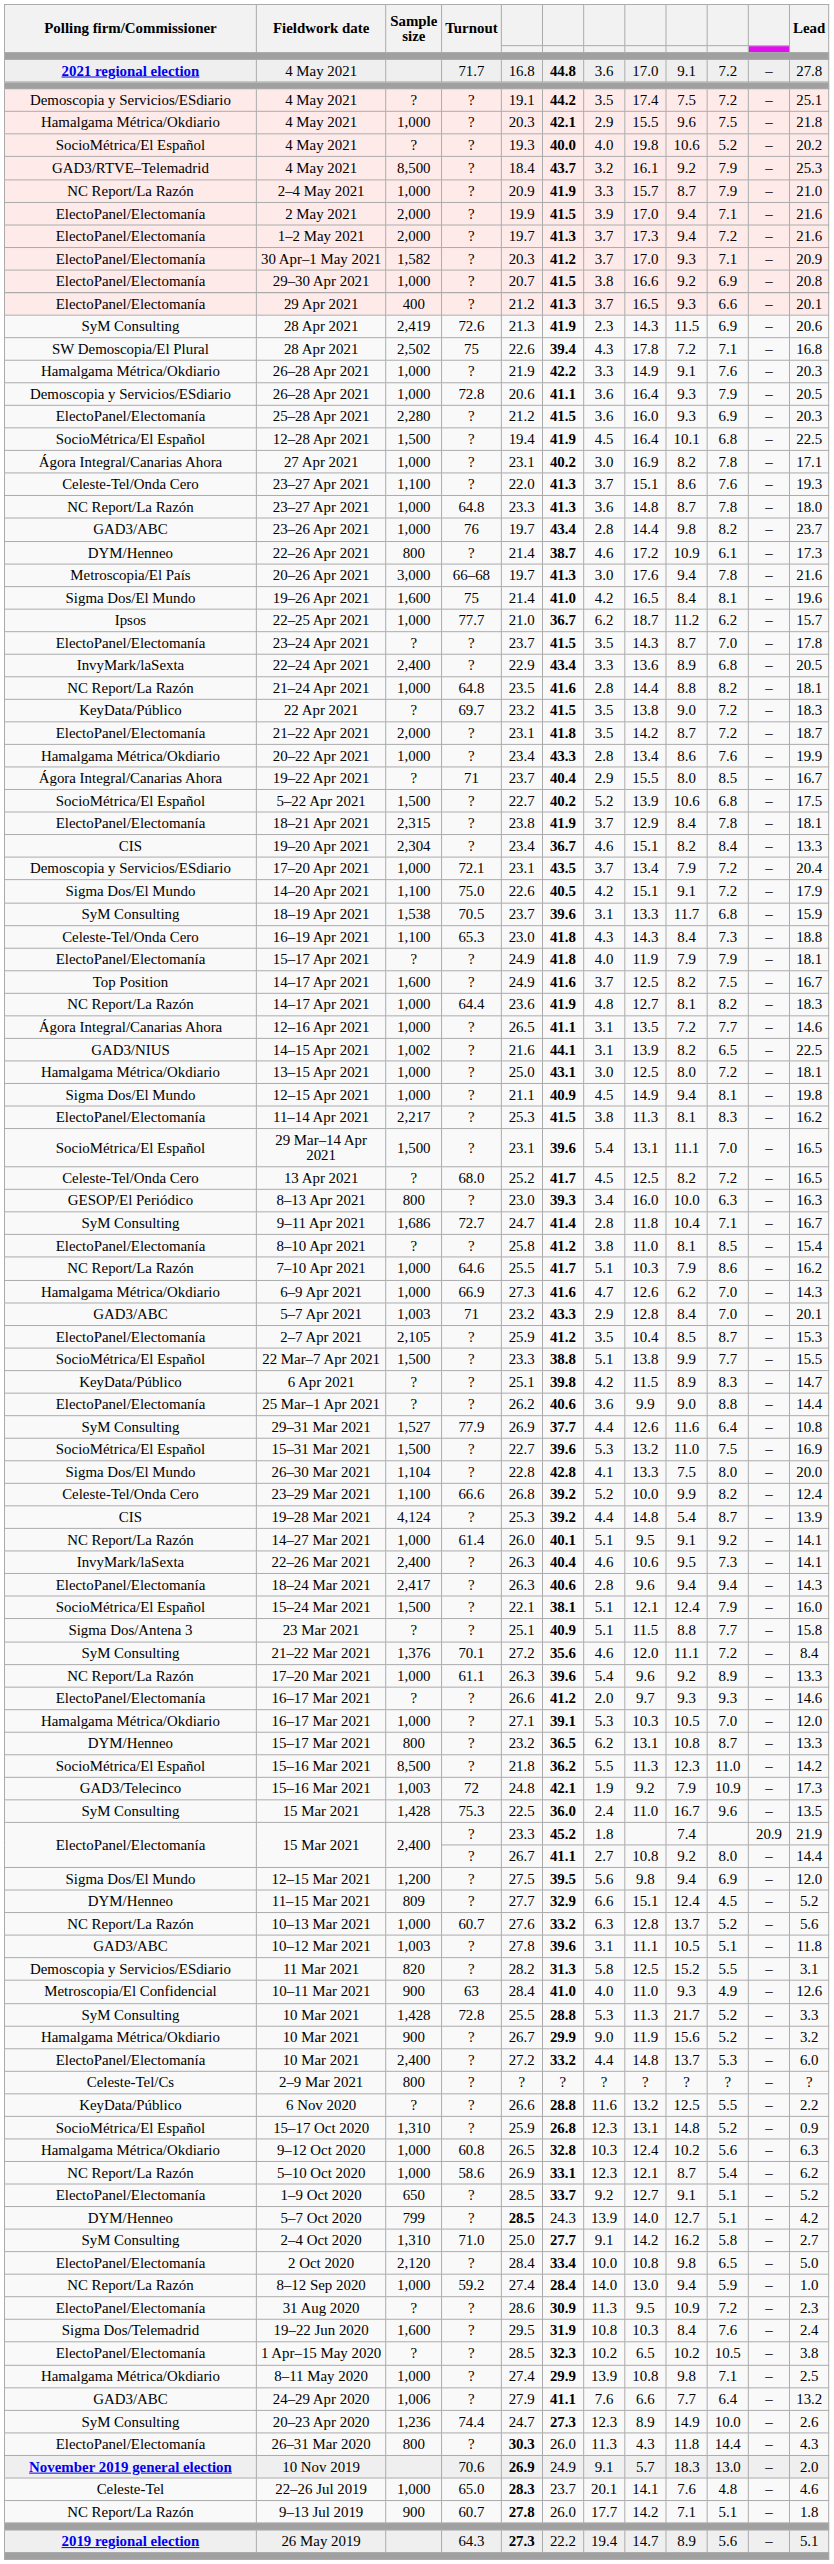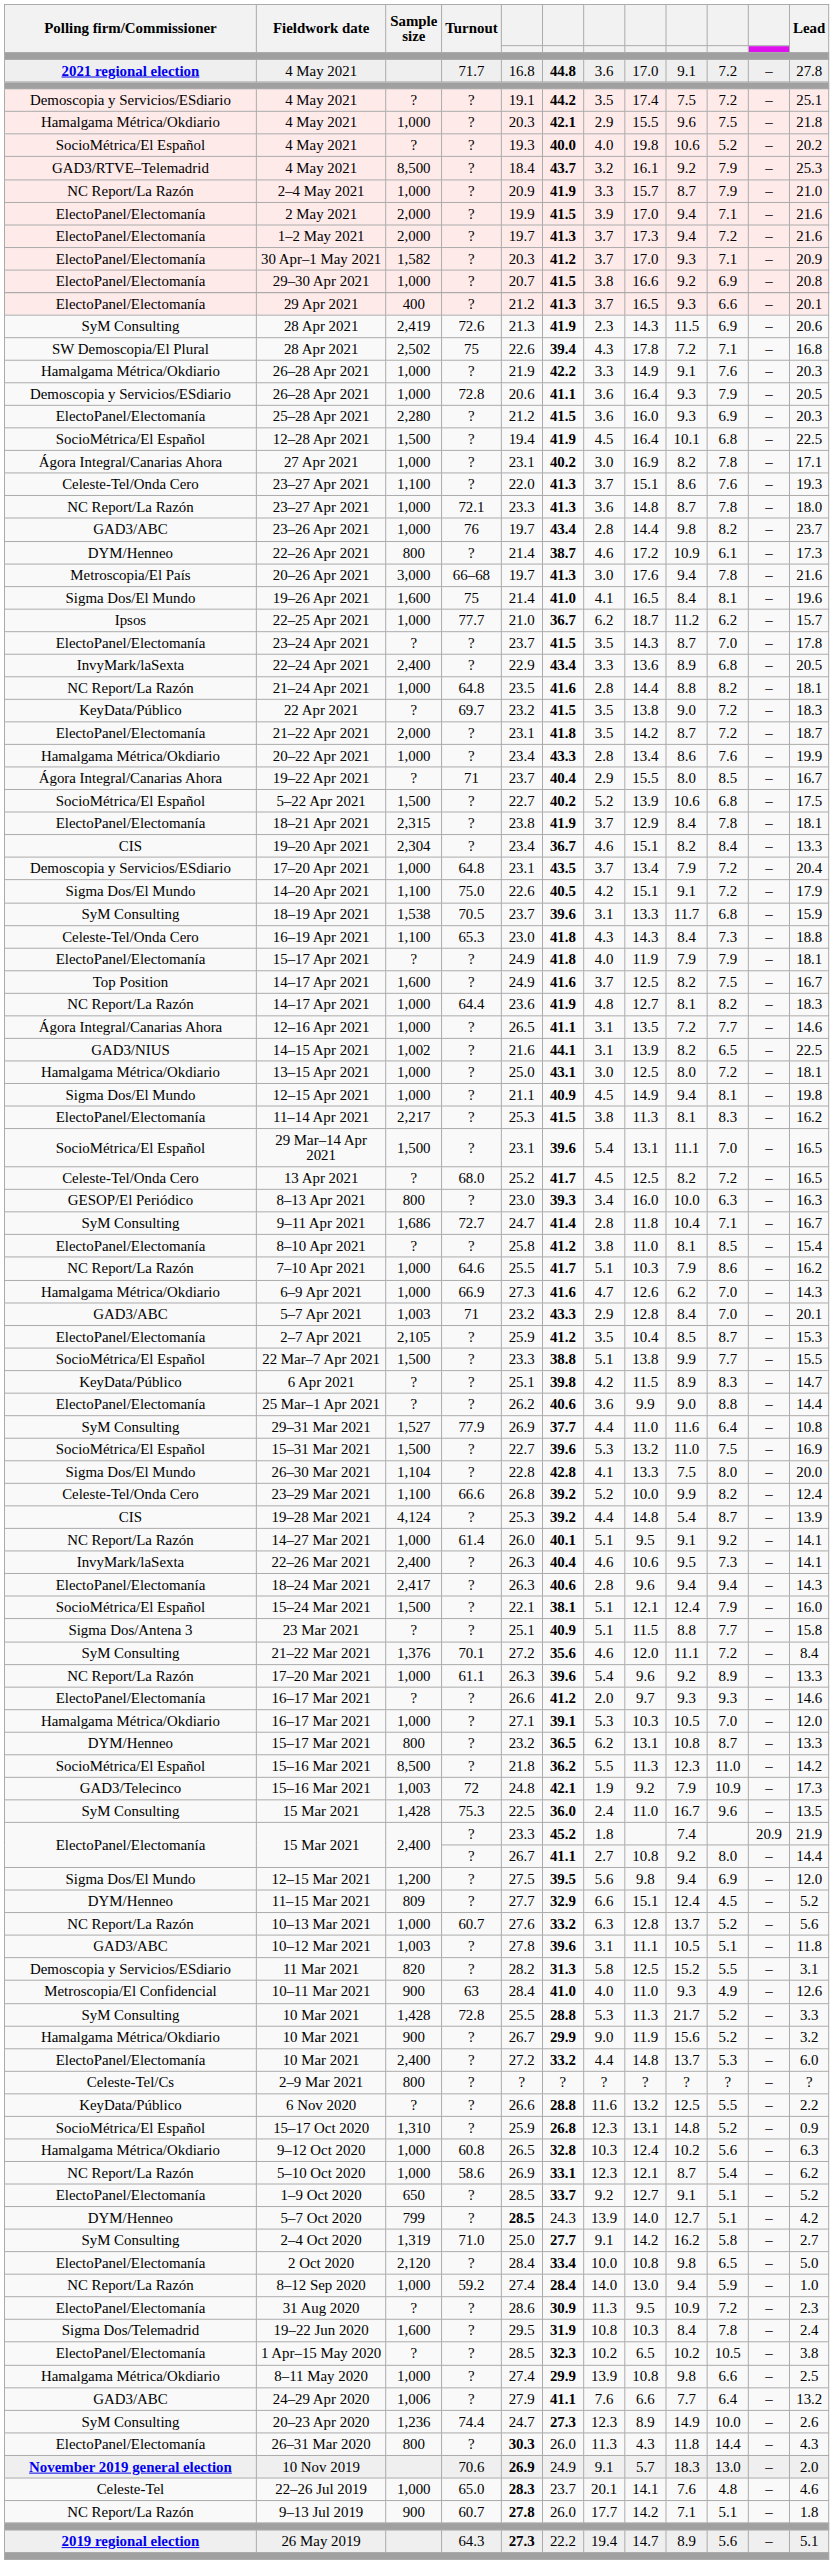(471, 507) 64.8 -> (471, 507) 72.1
(604, 597) 4.2 -> (604, 597) 4.1
(471, 868) 72.1 -> (471, 868) 64.8
(645, 1427) 12.6 -> (645, 1427) 11.0
(414, 2240) 1,310 -> (414, 2240) 1,319
(728, 2331) 7.6 -> (728, 2331) 7.8
(728, 2376) 7.1 -> (728, 2376) 6.6
